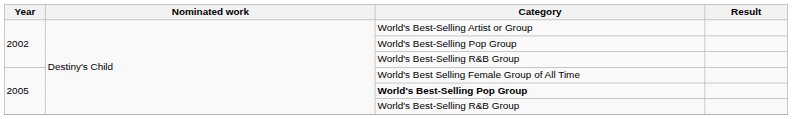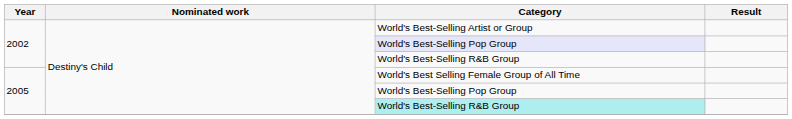(447, 43) no background -> (447, 43) lavender background
(452, 91) bold -> (447, 91) normal
(448, 106) no background -> (448, 106) paleturquoise background
